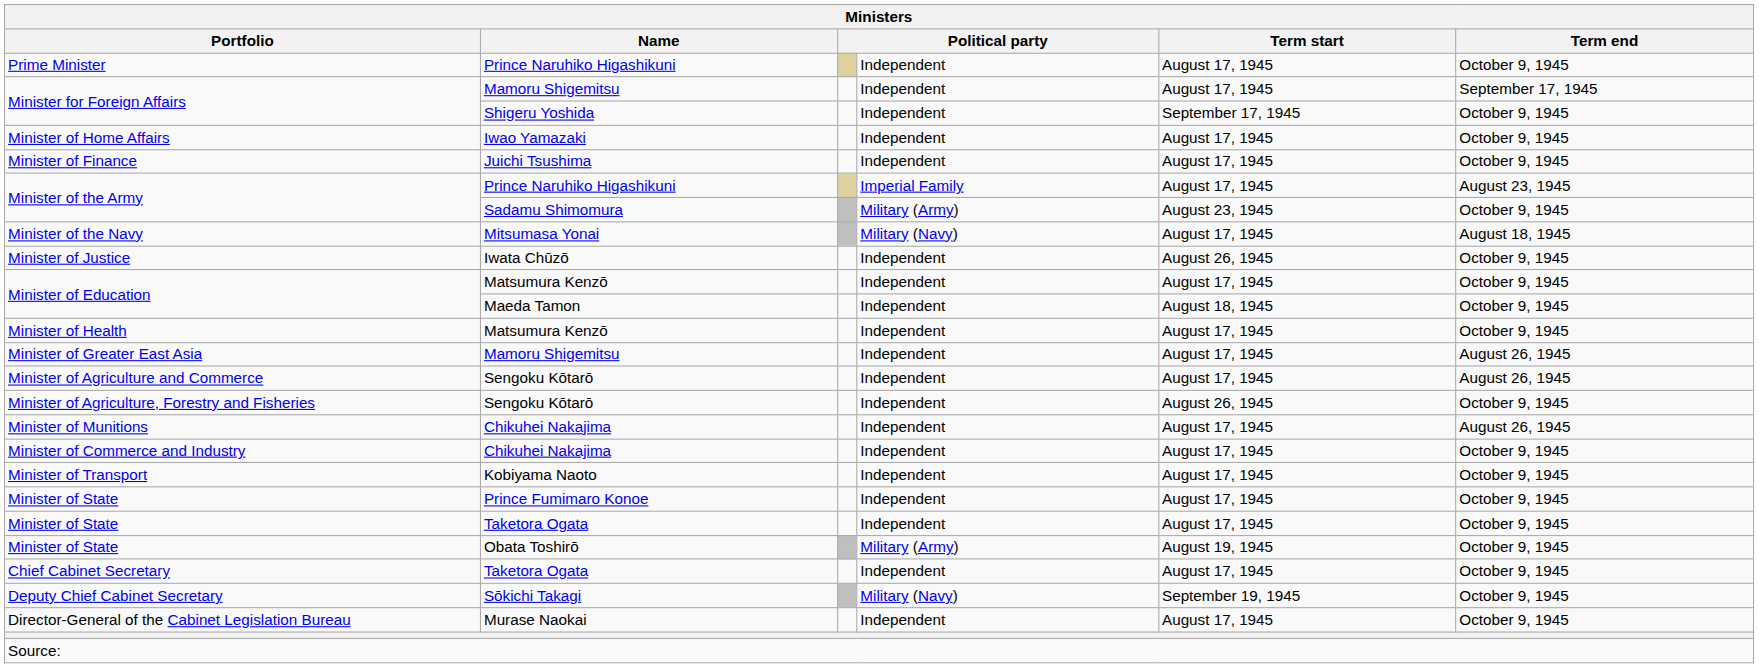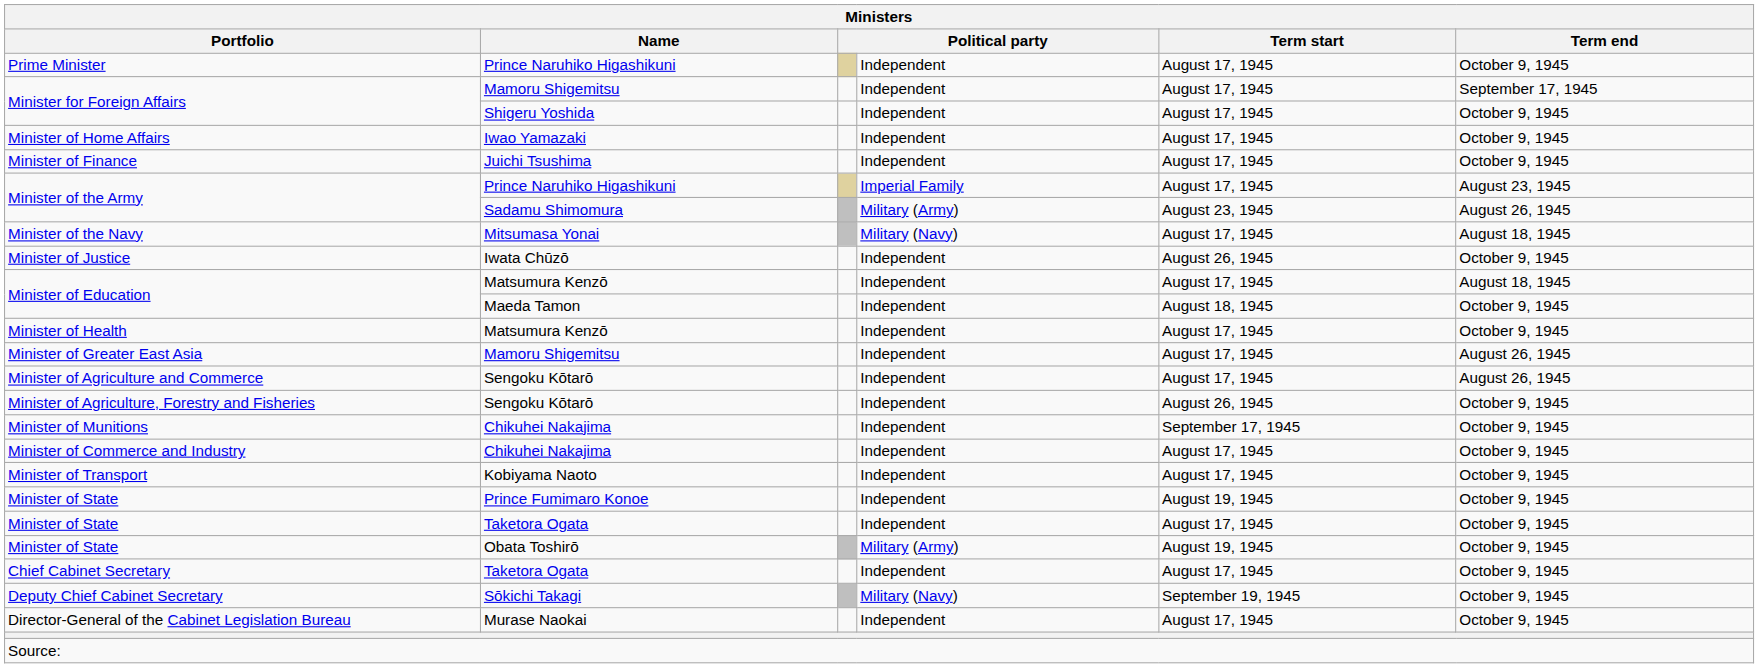(1231, 113) September 17, 1945 -> (1218, 113) August 17, 1945
(1514, 210) October 9, 1945 -> (1515, 210) August 26, 1945
(1514, 282) October 9, 1945 -> (1515, 282) August 18, 1945
(1218, 427) August 17, 1945 -> (1231, 427) September 17, 1945
(1515, 427) August 26, 1945 -> (1514, 427) October 9, 1945
(1218, 499) August 17, 1945 -> (1218, 499) August 19, 1945
